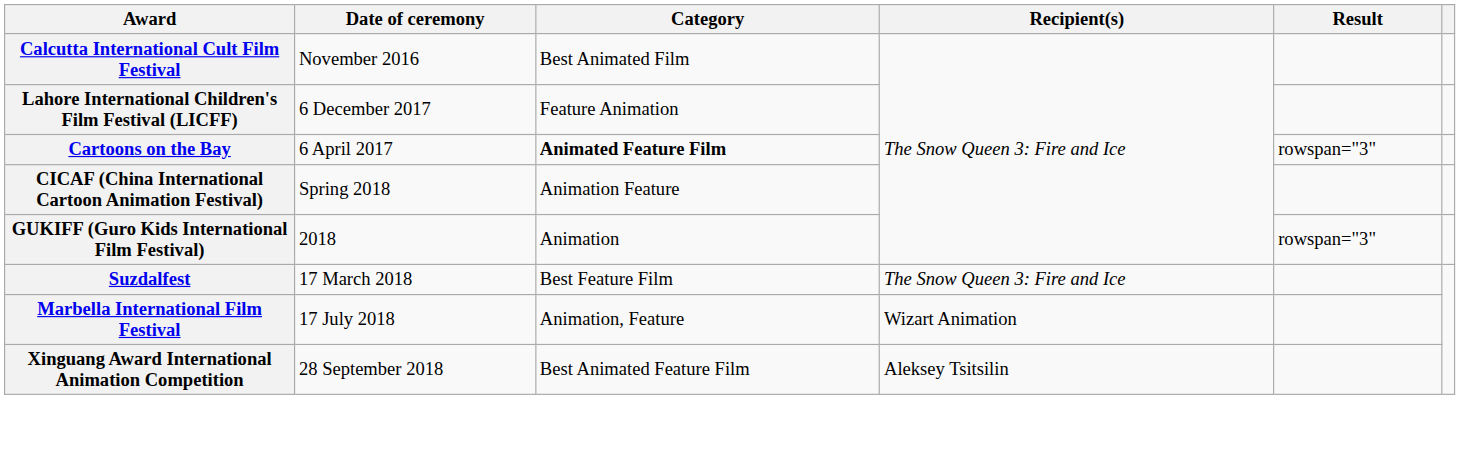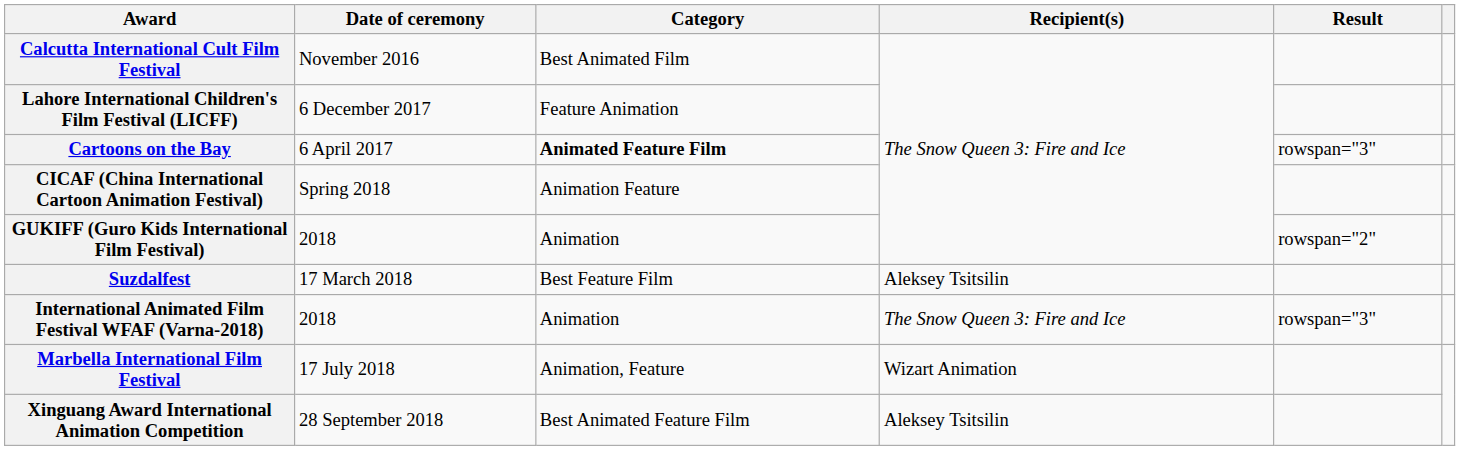(1327, 239) rowspan="3" -> (1327, 239) rowspan="2"
(1005, 279) The Snow Queen 3: Fire and Ice -> (946, 279) Aleksey Tsitsilin
+ row: (150, 319)
